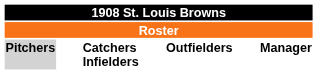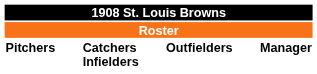(30, 47) lightgrey background -> (30, 47) no background
